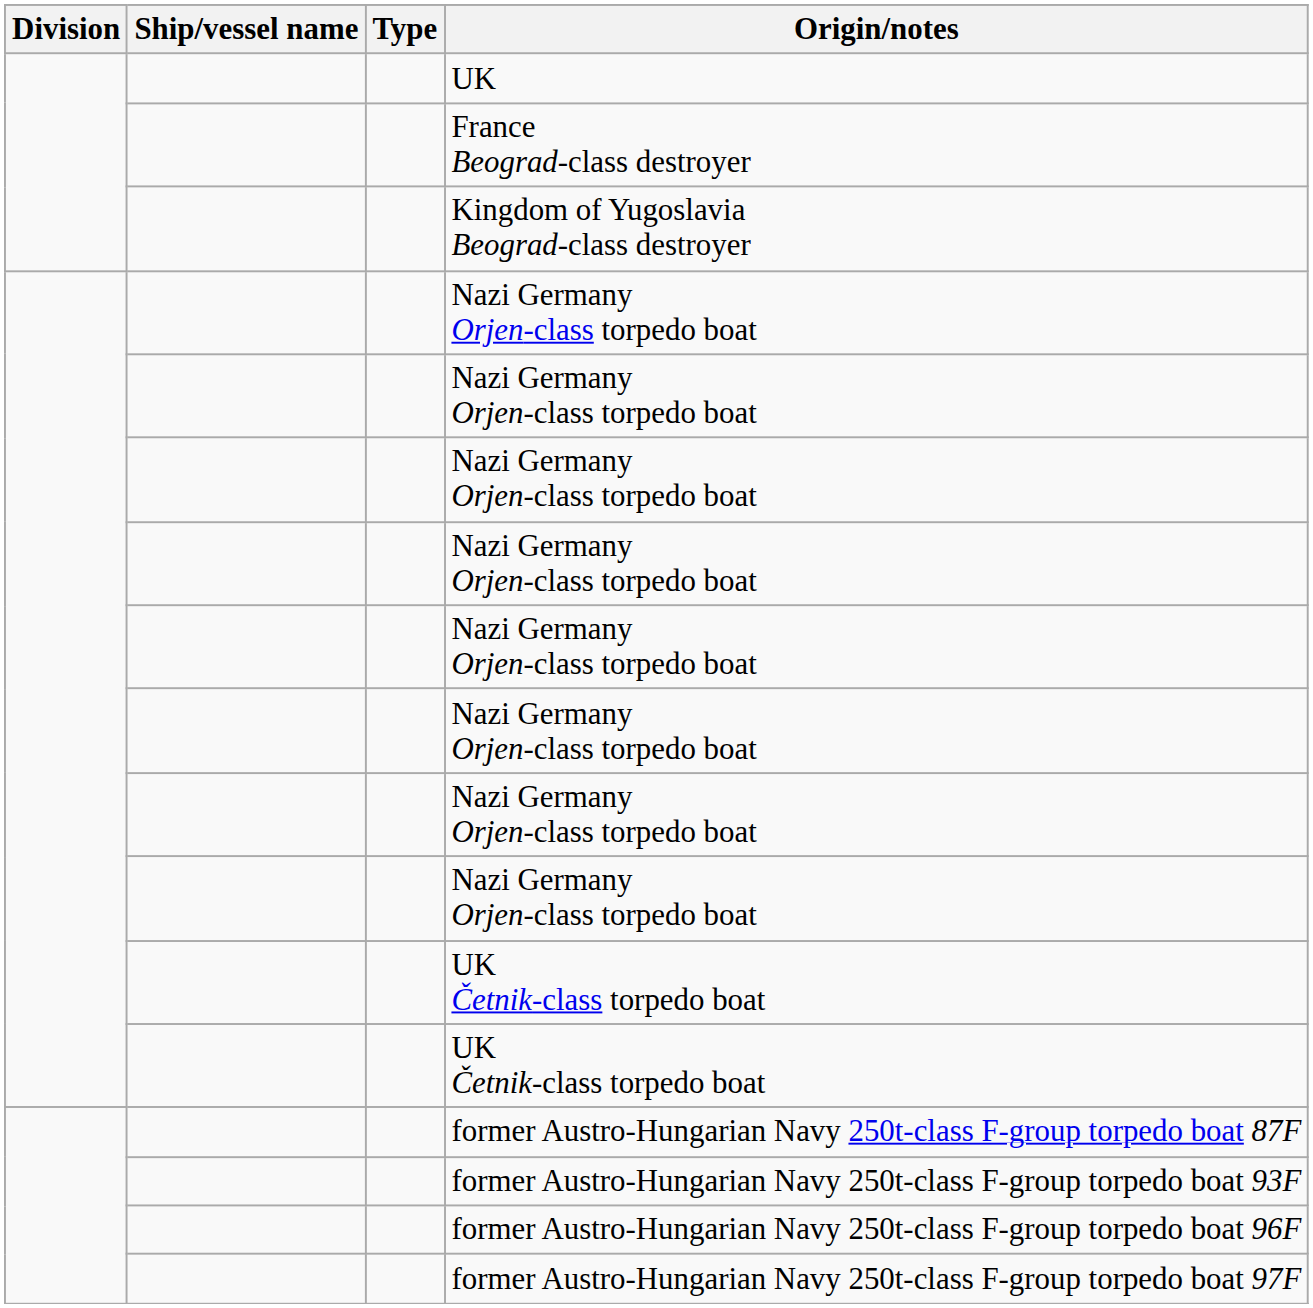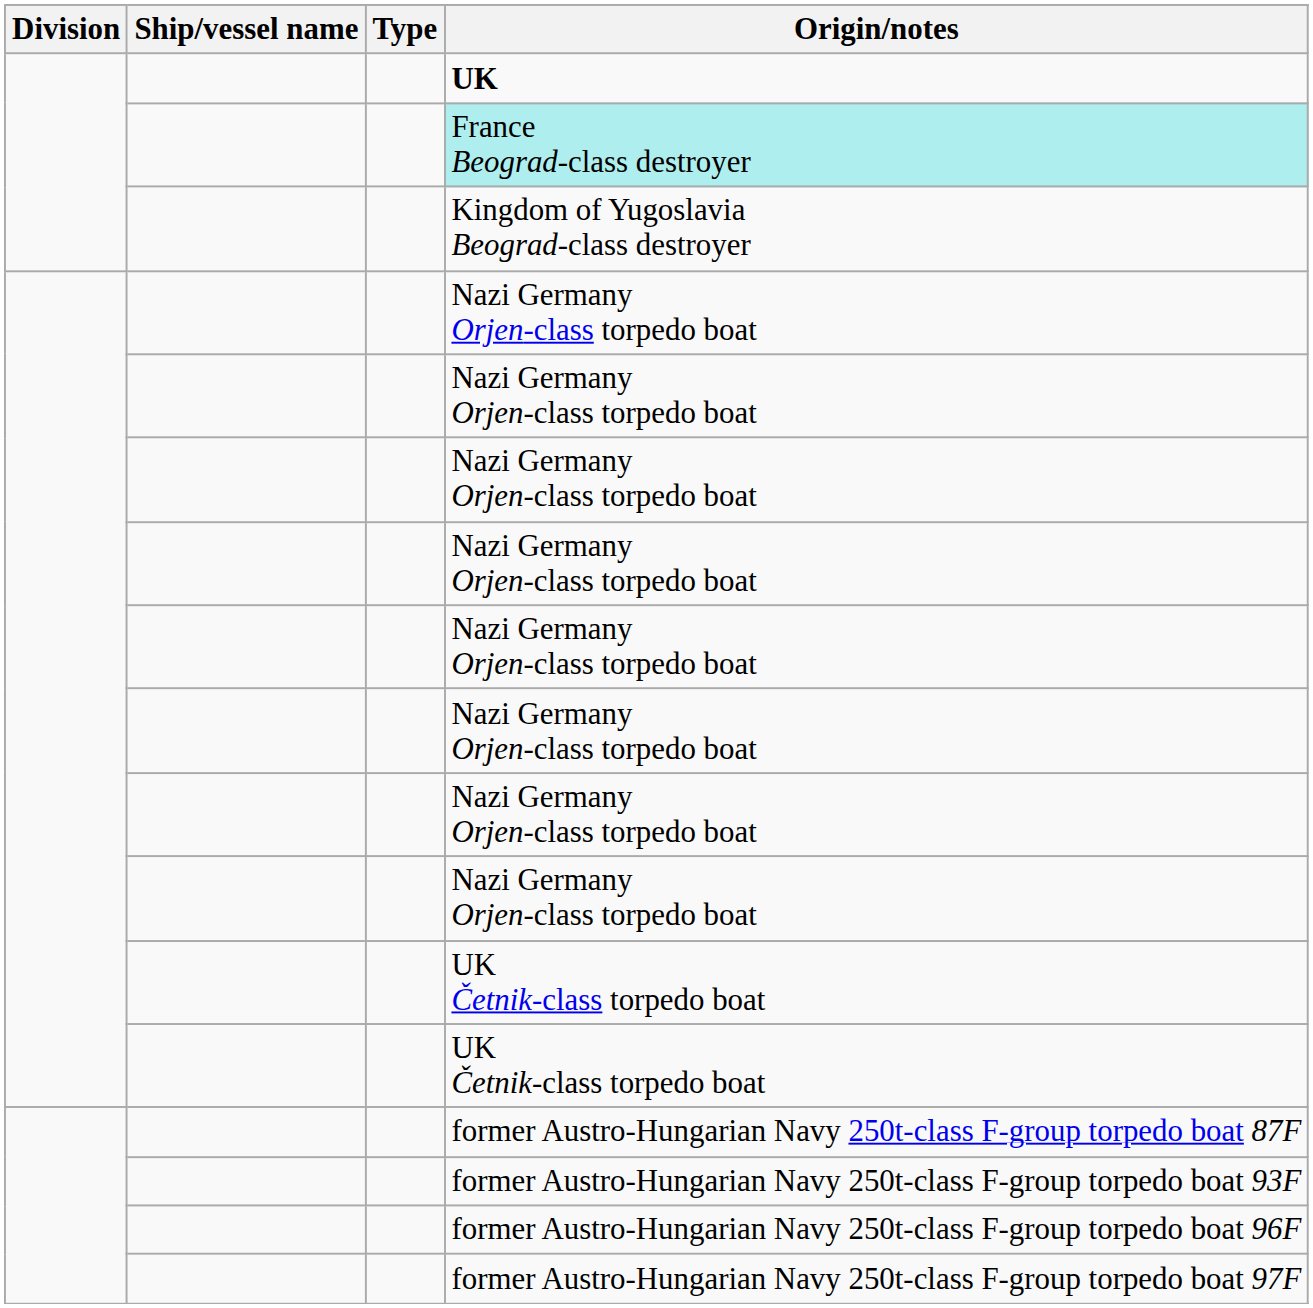(474, 77) normal -> (475, 77) bold
(601, 144) no background -> (601, 144) paleturquoise background
